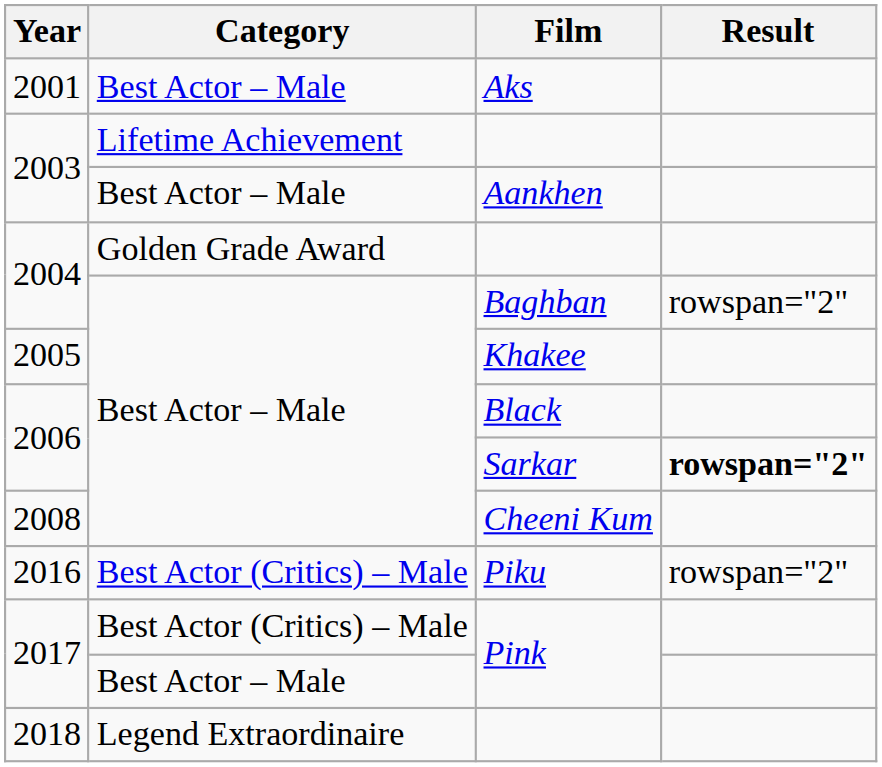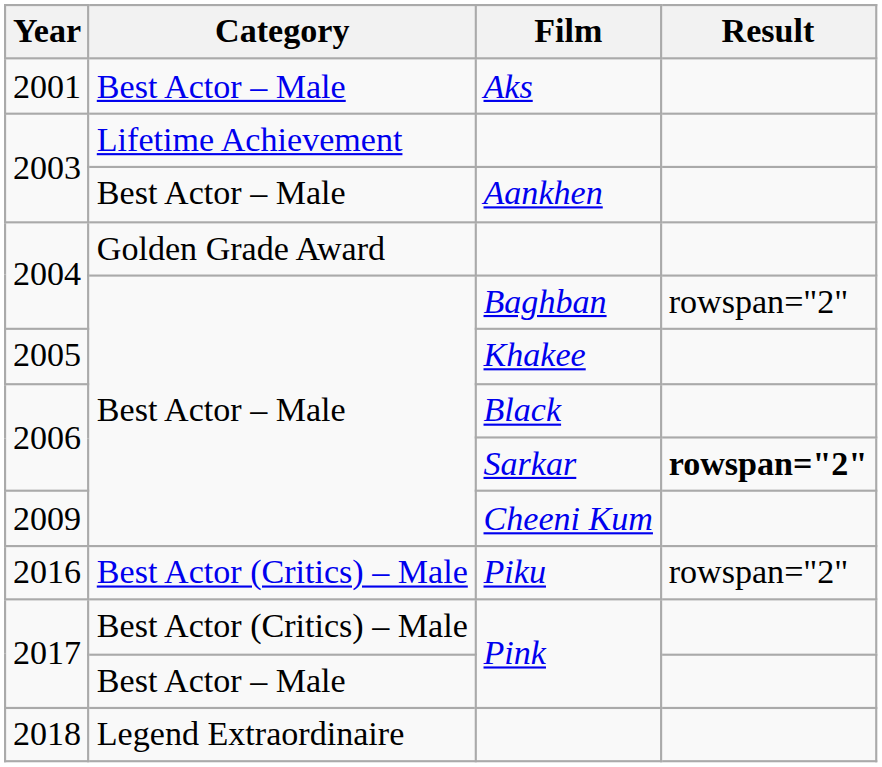(47, 517) 2008 -> (47, 517) 2009
